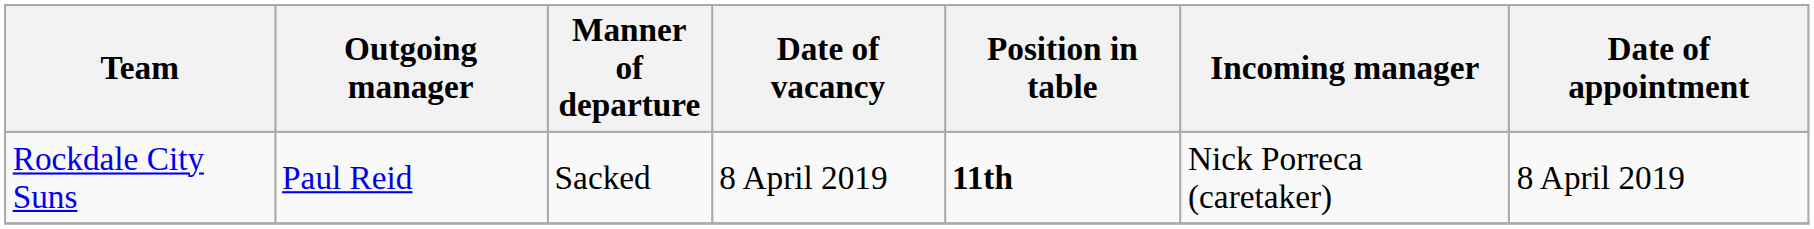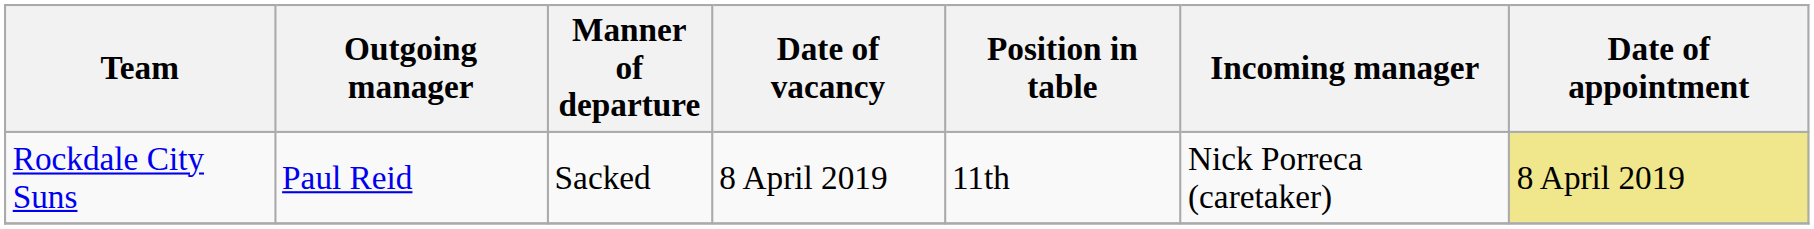(982, 177) bold -> (981, 177) normal
(1601, 177) no background -> (1601, 177) khaki background
